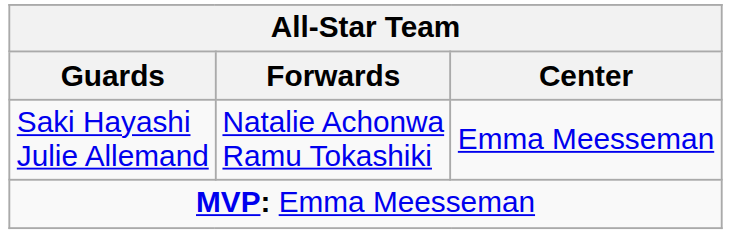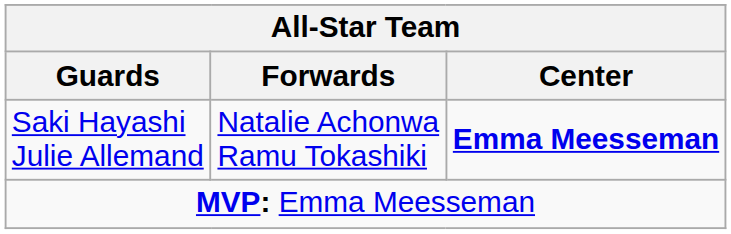(586, 139) normal -> (586, 139) bold
